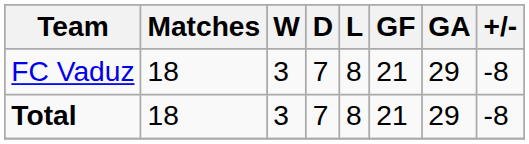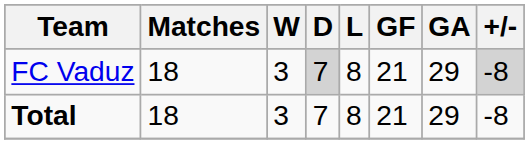(321, 71) no background -> (321, 71) lightgrey background
(496, 71) no background -> (496, 71) lightgrey background
